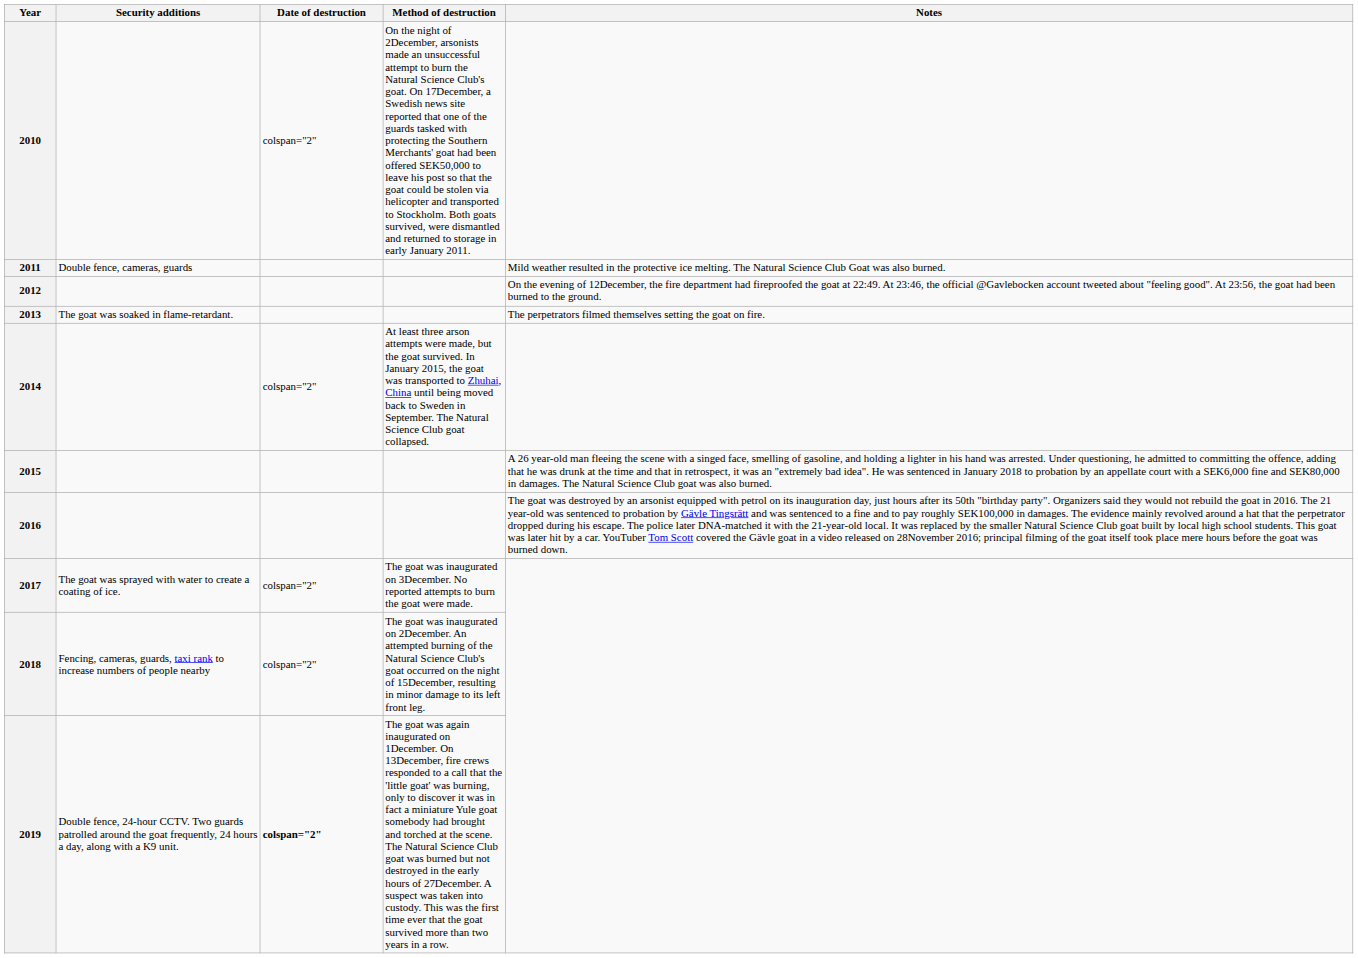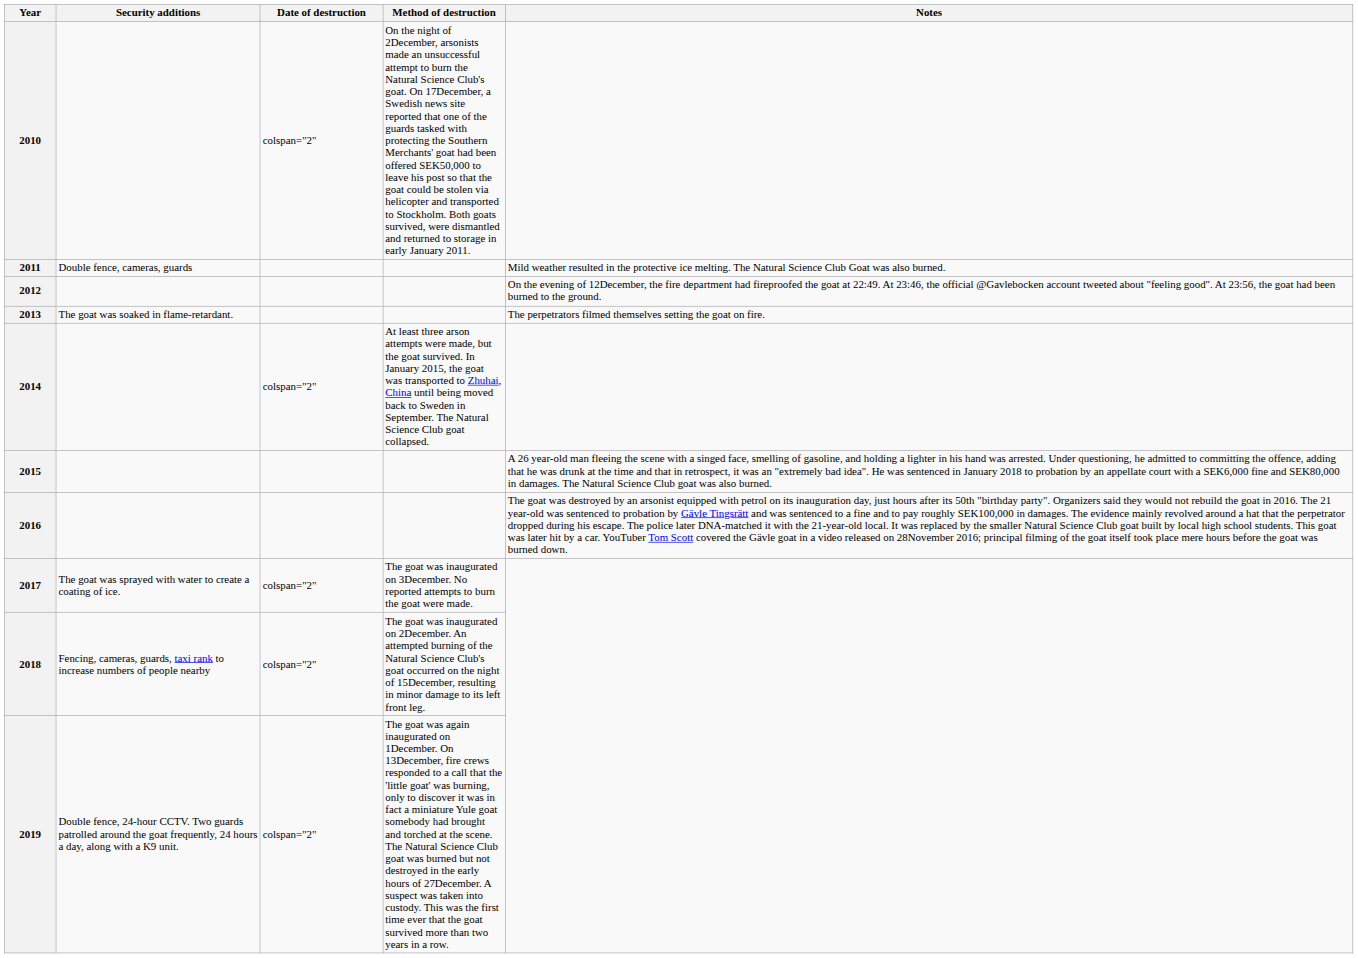(292, 834) bold -> (290, 834) normal
